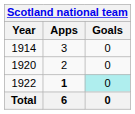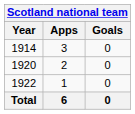(64, 83) bold -> (64, 83) normal
(108, 83) paleturquoise background -> (108, 83) no background
